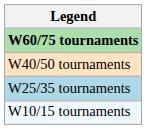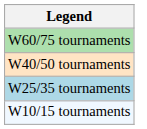(73, 40) bold -> (69, 40) normal
